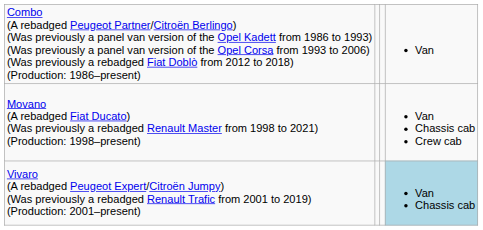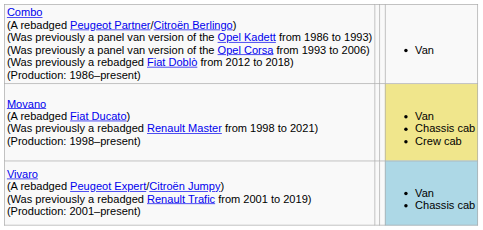(431, 129) no background -> (431, 129) khaki background
